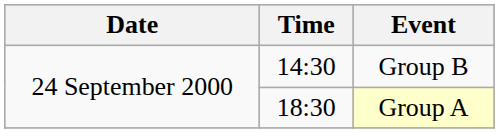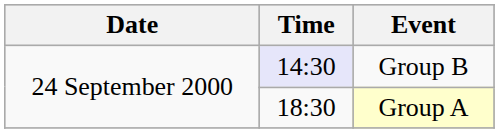(306, 66) no background -> (306, 66) lavender background
